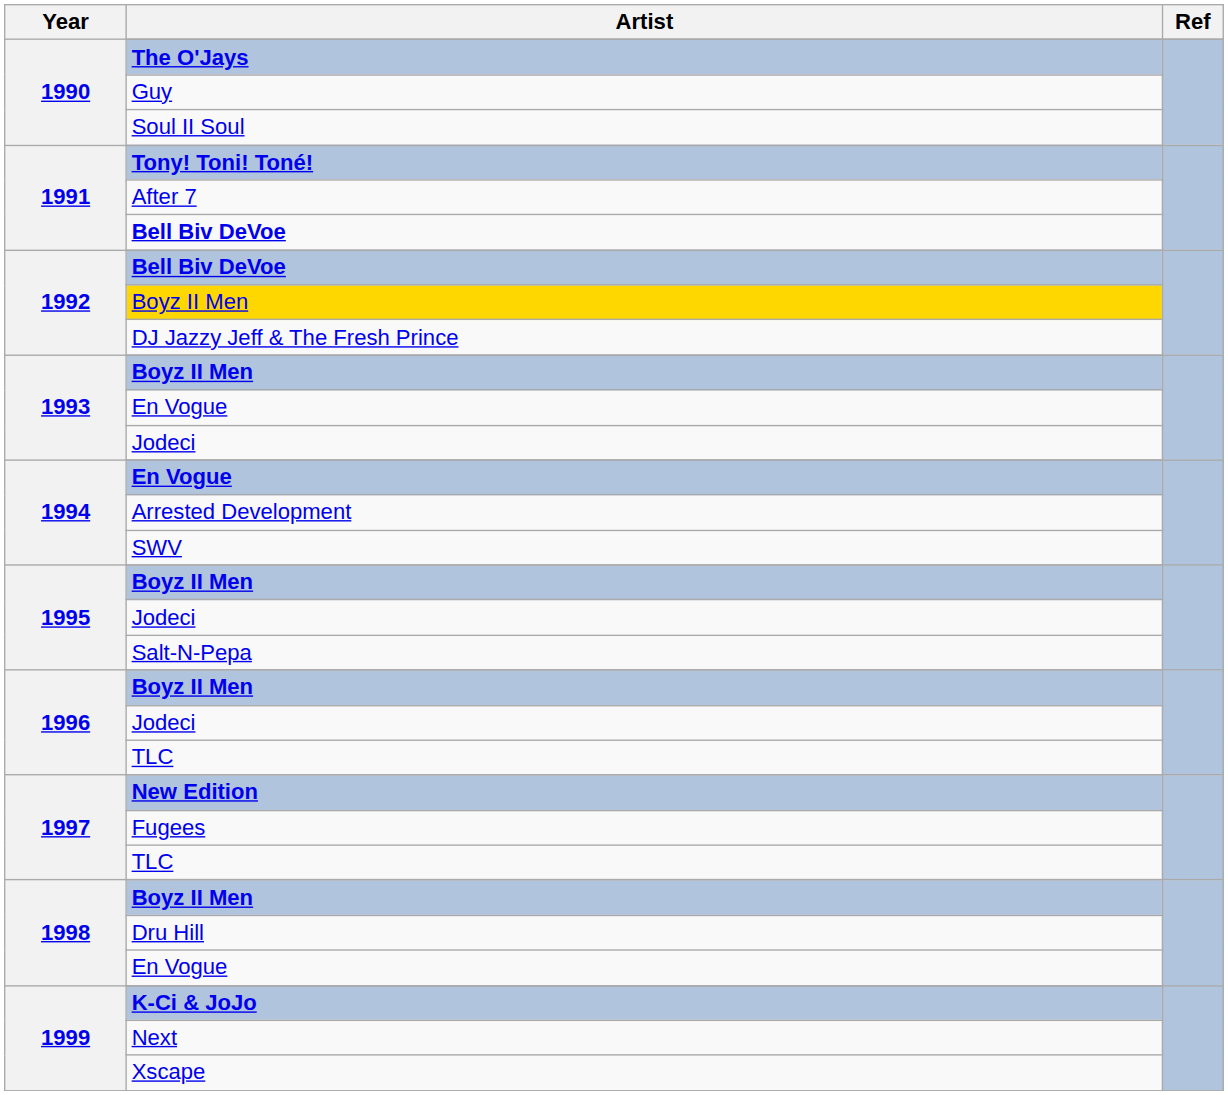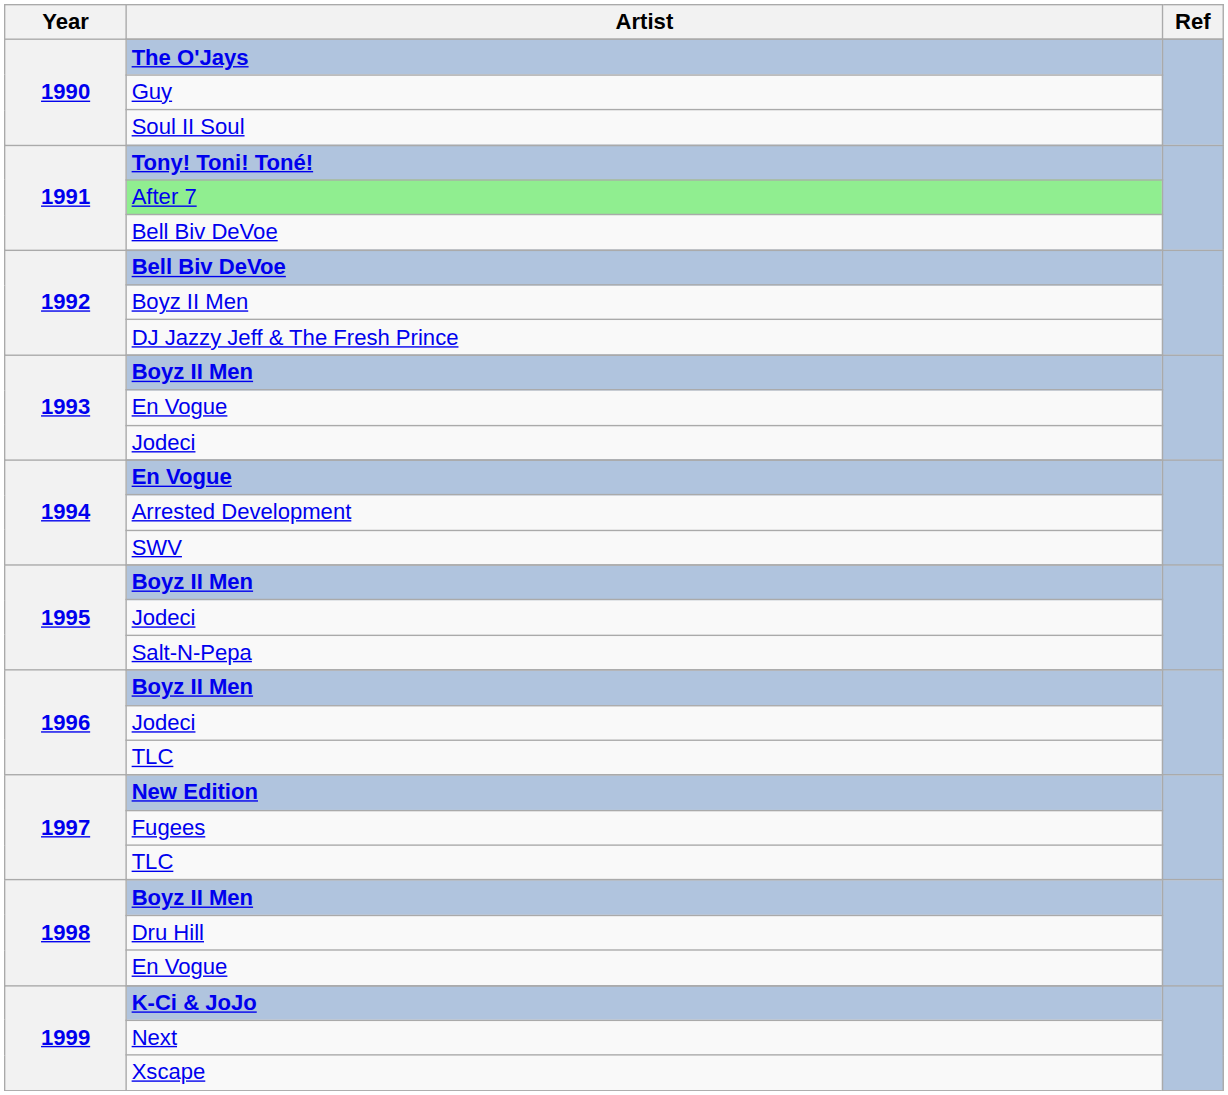(164, 197) no background -> (164, 197) lightgreen background
(209, 232) bold -> (205, 232) normal
(190, 302) gold background -> (190, 302) no background
